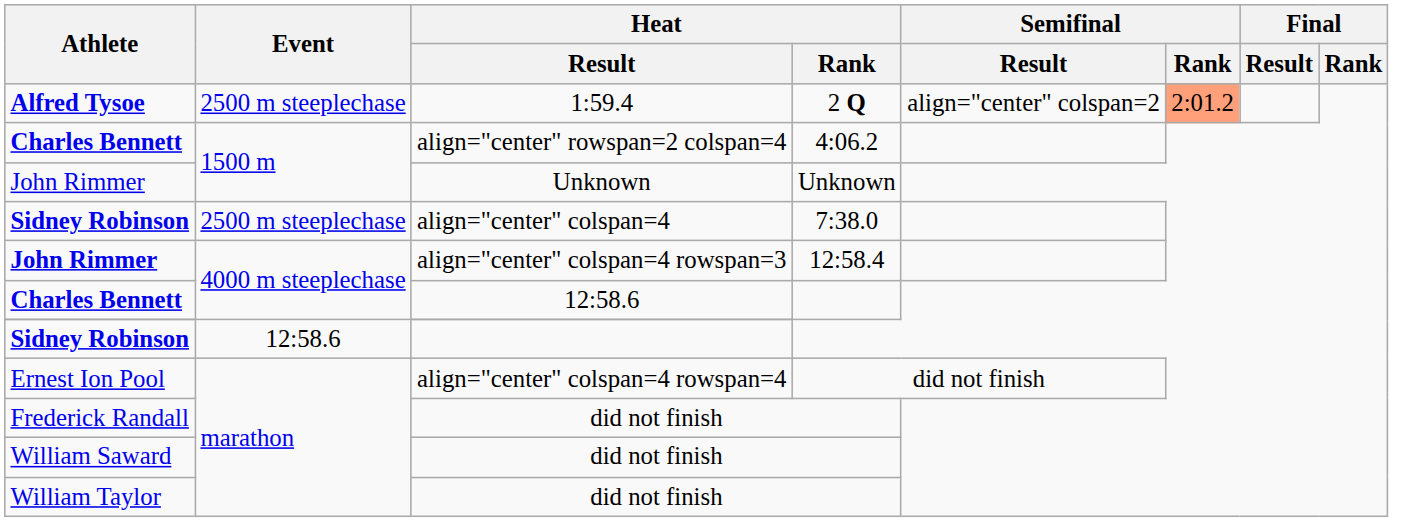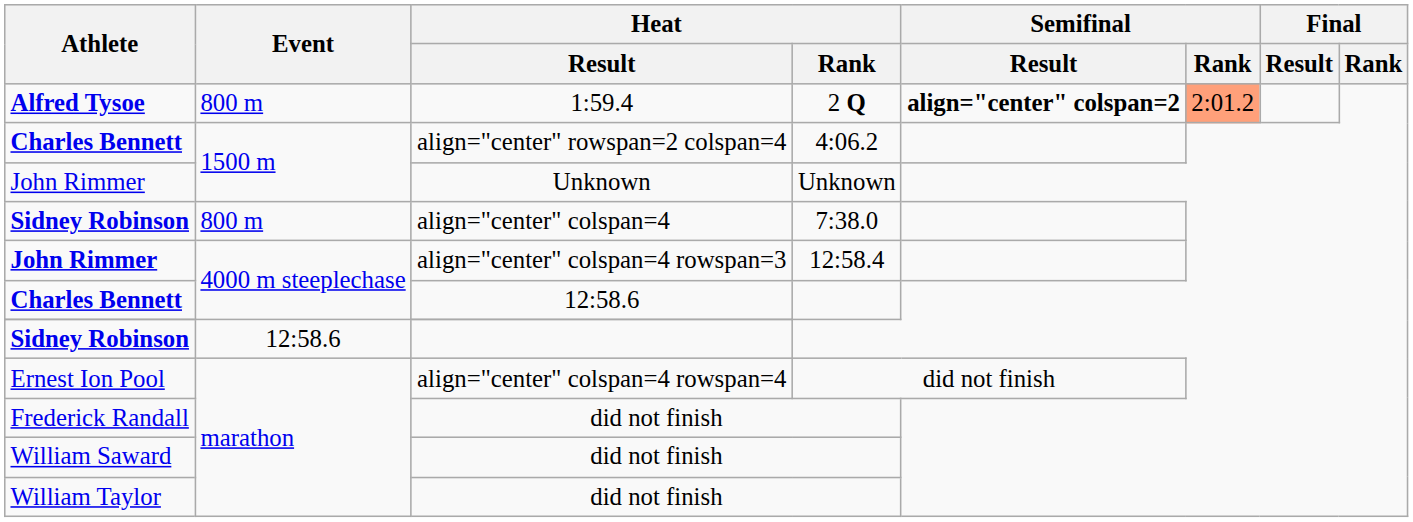(303, 102) 2500 m steeplechase -> (232, 102) 800 m
(1034, 102) normal -> (1044, 102) bold
(303, 220) 2500 m steeplechase -> (232, 220) 800 m
